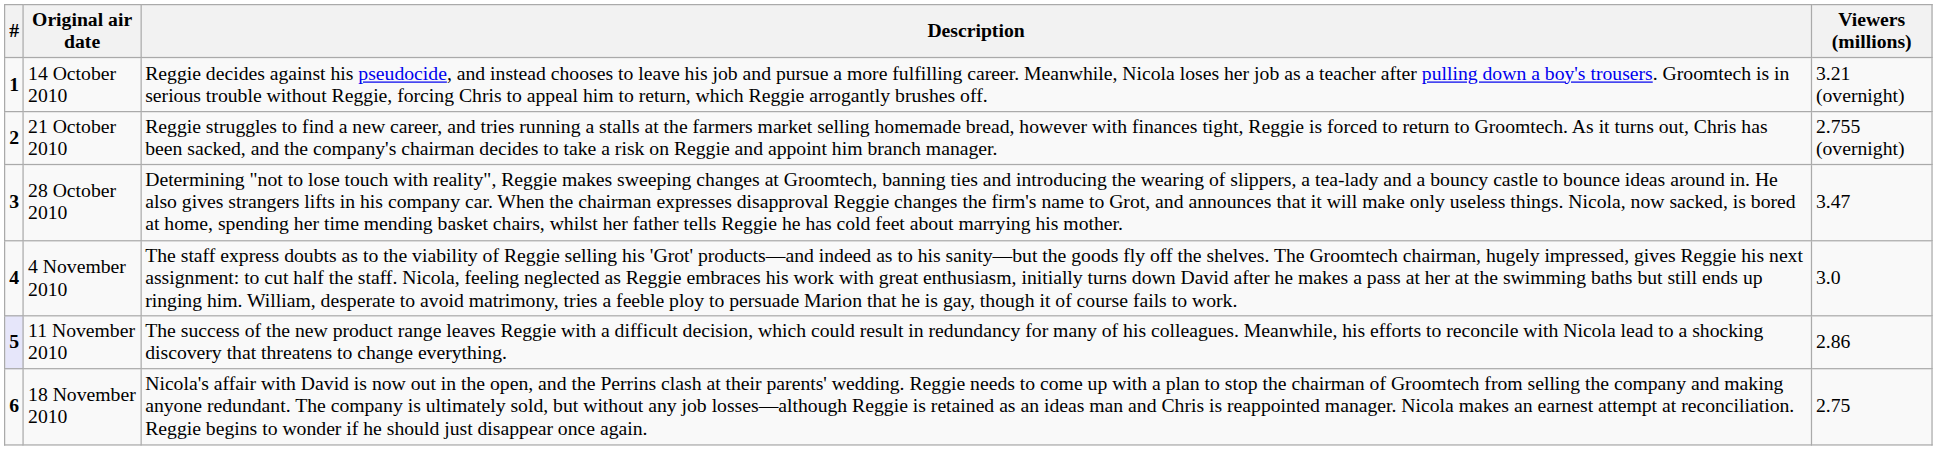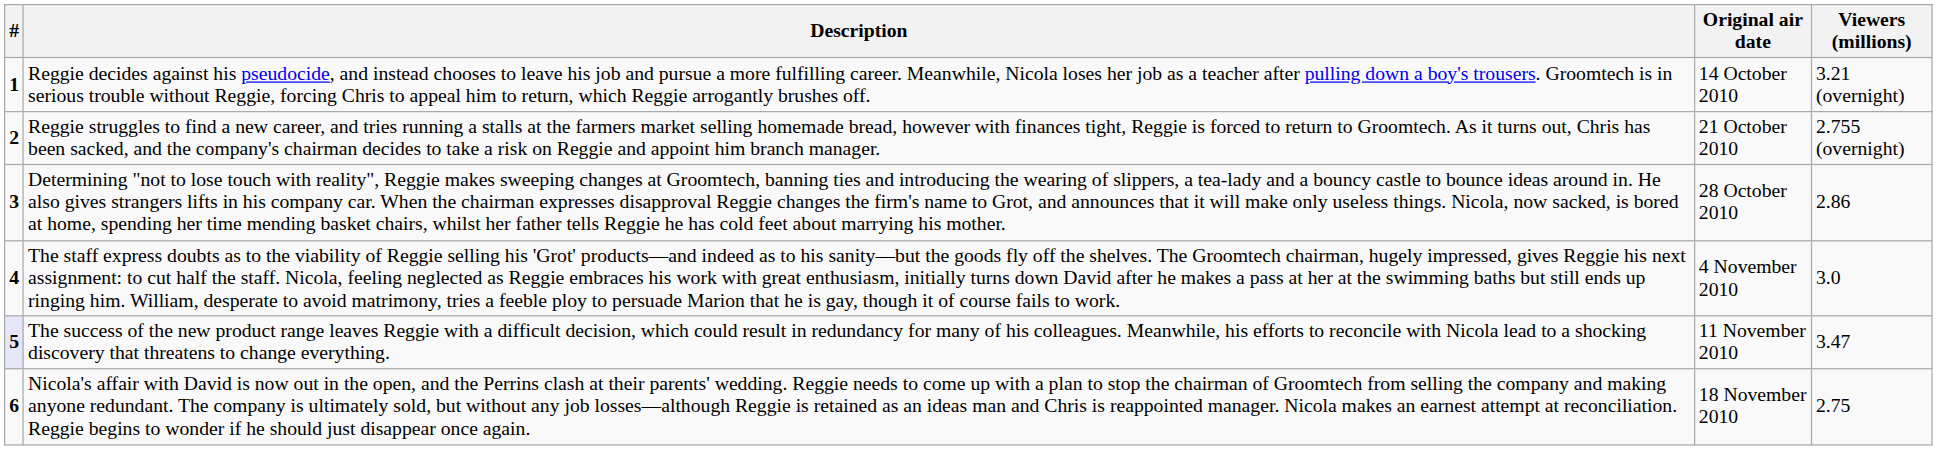columns swapped: (976, 31) <-> (82, 31)
(1833, 202) 3.47 -> (1833, 202) 2.86
(1833, 342) 2.86 -> (1833, 342) 3.47
